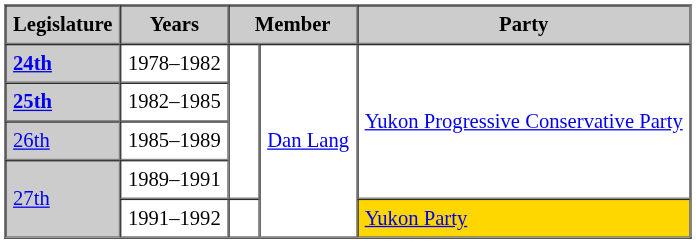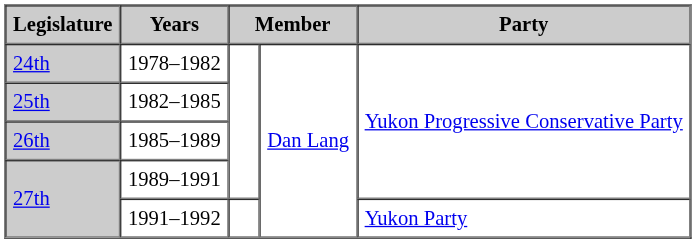(33, 63) bold -> (31, 63) normal
(33, 101) bold -> (31, 101) normal
(416, 217) gold background -> (416, 217) no background
